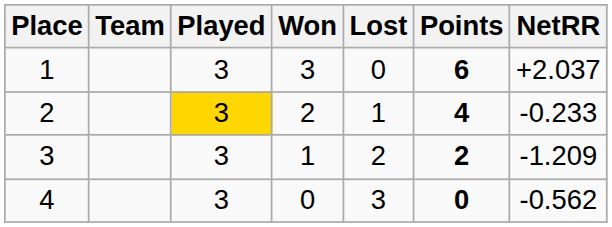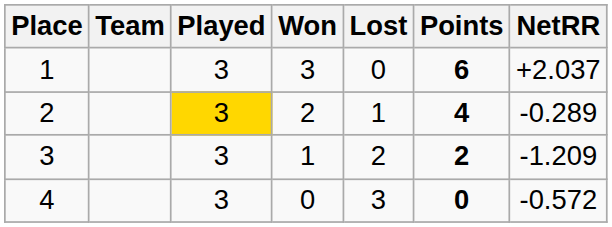(558, 112) -0.233 -> (558, 112) -0.289
(558, 199) -0.562 -> (558, 199) -0.572
